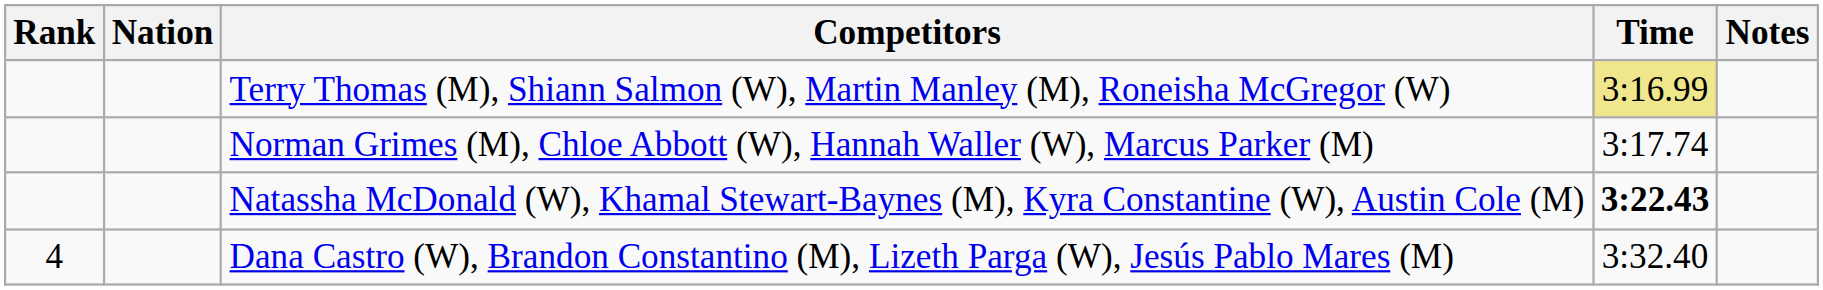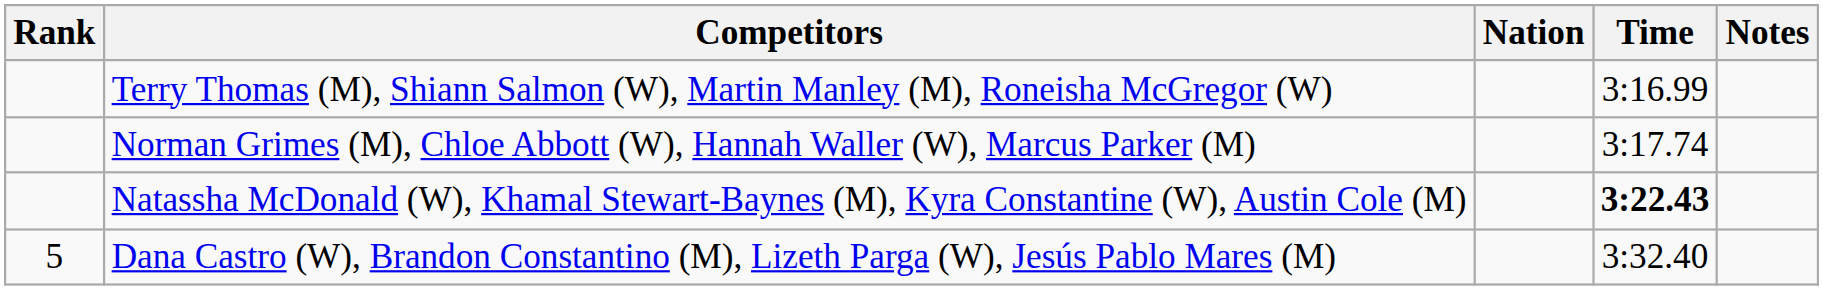columns swapped: (162, 32) <-> (907, 32)
(1655, 88) khaki background -> (1655, 88) no background
(54, 255) 4 -> (54, 255) 5
